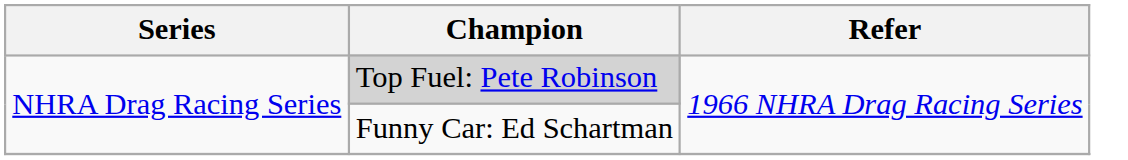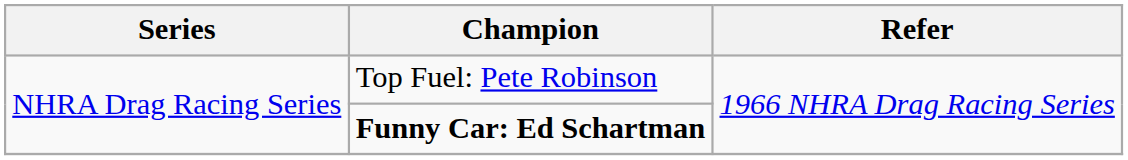(507, 78) lightgrey background -> (507, 78) no background
(514, 127) normal -> (530, 127) bold
